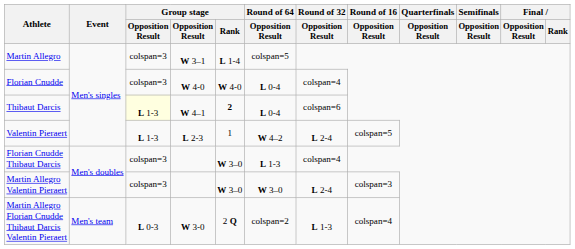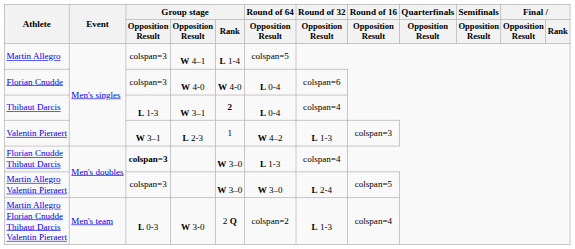(193, 62) W 3–1 -> (193, 62) W 4–1
(322, 82) colspan=4 -> (322, 82) colspan=6
(148, 113) lightyellow background -> (148, 113) no background
(193, 113) W 4–1 -> (193, 113) W 3–1
(322, 108) colspan=6 -> (322, 108) colspan=4
(148, 139) L 1-3 -> (148, 139) W 3–1
(322, 139) L 2-4 -> (322, 139) L 1-3
(373, 133) colspan=5 -> (373, 133) colspan=3
(148, 159) normal -> (148, 159) bold
(373, 185) colspan=3 -> (373, 185) colspan=5
